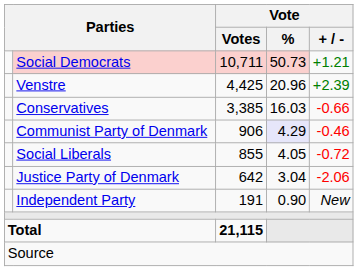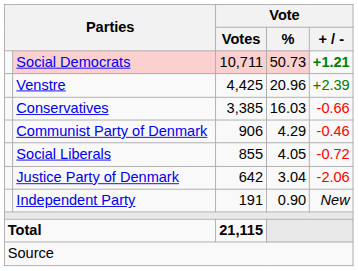(331, 62) normal -> (331, 62) bold
(292, 131) lavender background -> (292, 131) no background
